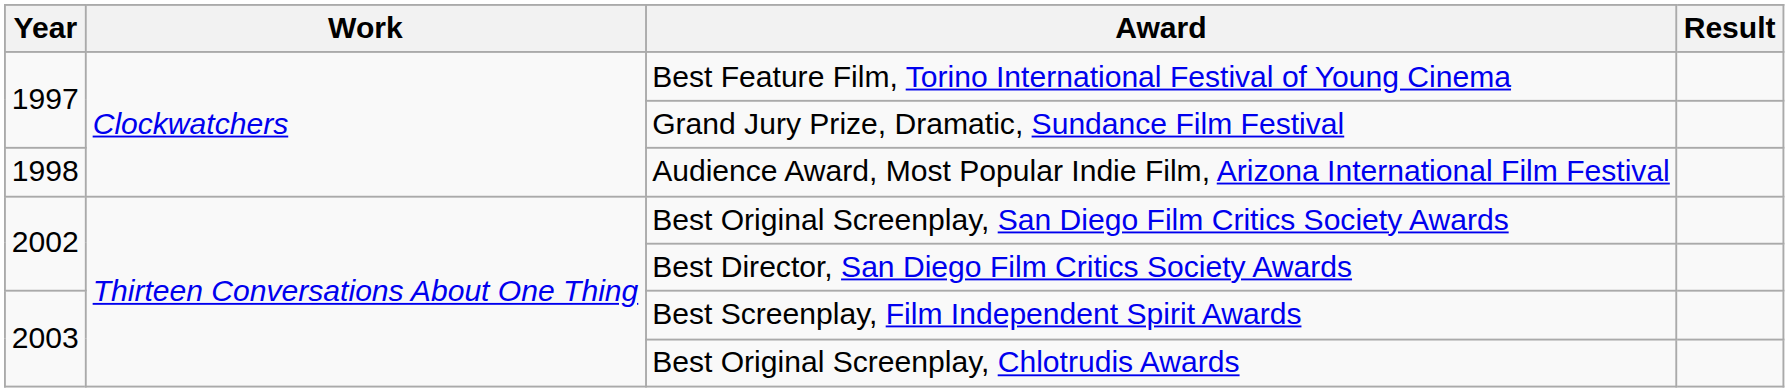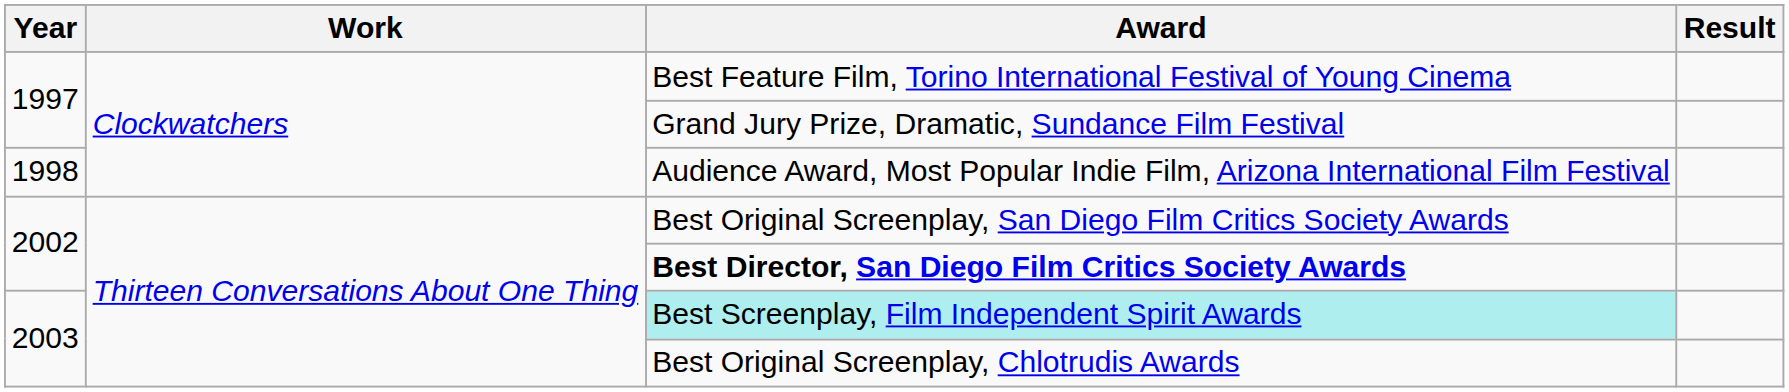(1002, 266) normal -> (1029, 266) bold
(977, 314) no background -> (977, 314) paleturquoise background
